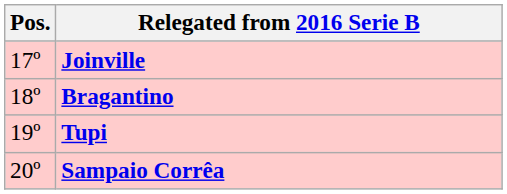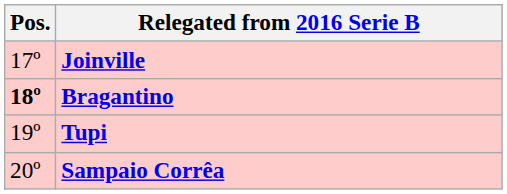(25, 96) normal -> (26, 96) bold
